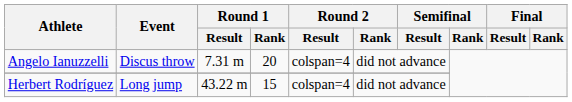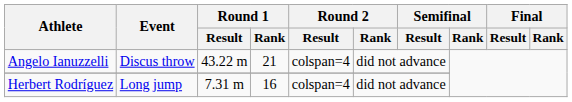(224, 61) 7.31 m -> (224, 61) 43.22 m
(270, 61) 20 -> (270, 61) 21
(224, 85) 43.22 m -> (224, 85) 7.31 m
(270, 85) 15 -> (270, 85) 16
